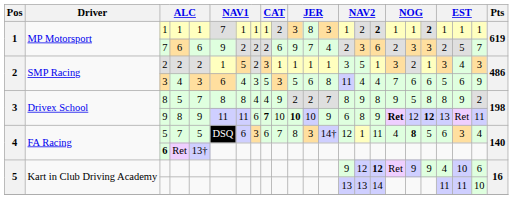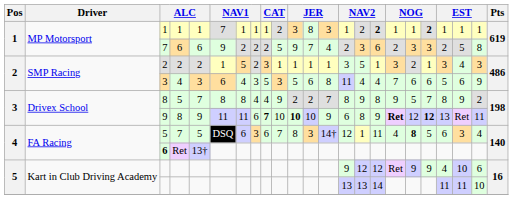(280, 47) 6 -> (280, 47) 5
(479, 47) 7 -> (479, 47) 8
(429, 99) 8 -> (429, 99) 7
(377, 168) bold -> (377, 168) normal
